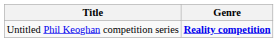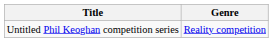(227, 29) bold -> (225, 29) normal
